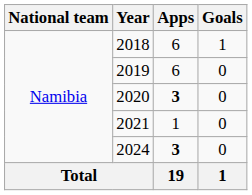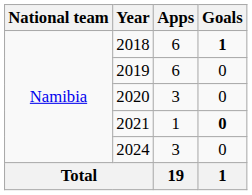(222, 44) normal -> (222, 44) bold
(176, 96) bold -> (176, 96) normal
(222, 123) normal -> (222, 123) bold
(176, 149) bold -> (176, 149) normal
